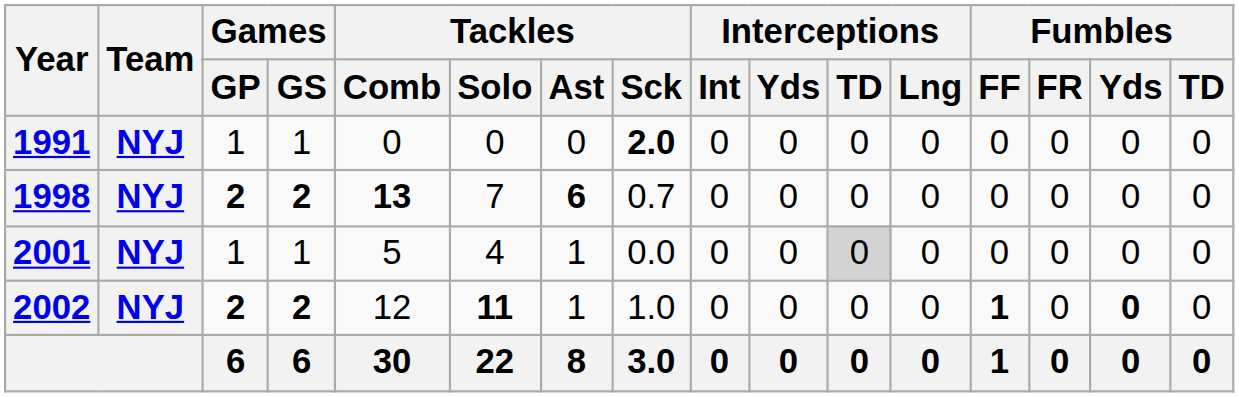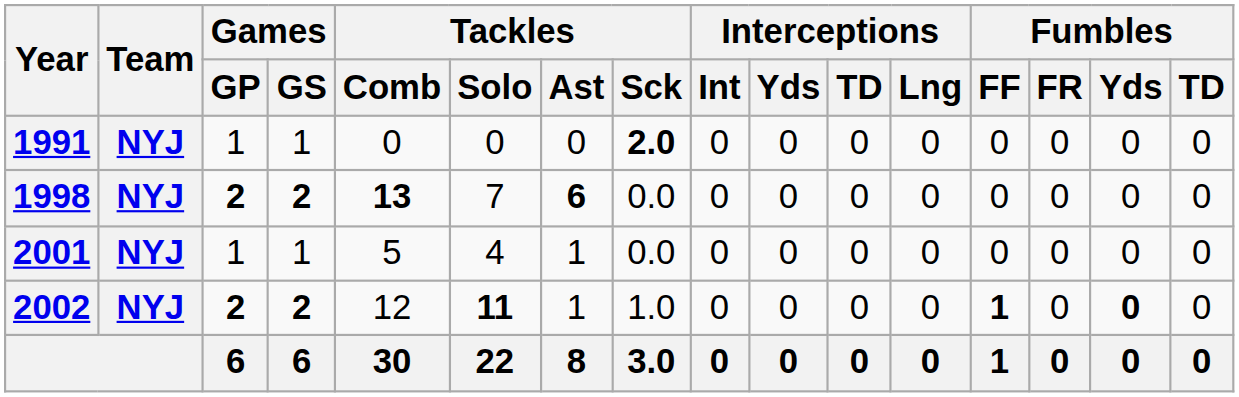(651, 197) 0.7 -> (651, 197) 0.0
(859, 252) lightgrey background -> (859, 252) no background
